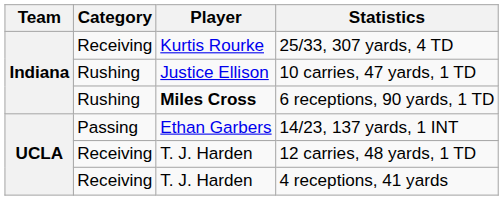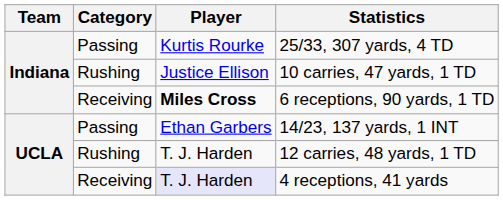(115, 45) Receiving -> (108, 45) Passing
(109, 99) Rushing -> (115, 99) Receiving
(115, 153) Receiving -> (109, 153) Rushing
(206, 181) no background -> (206, 181) lavender background
